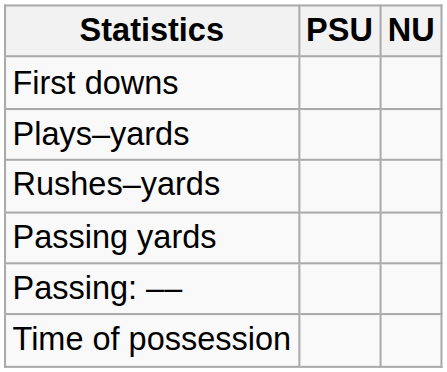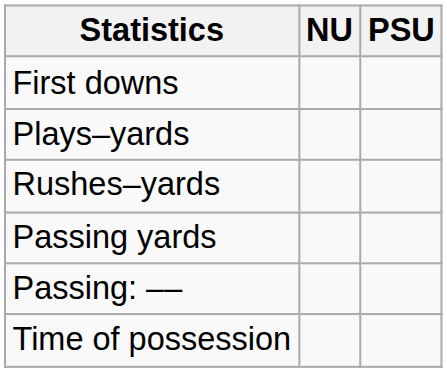columns swapped: (411, 30) <-> (339, 30)
